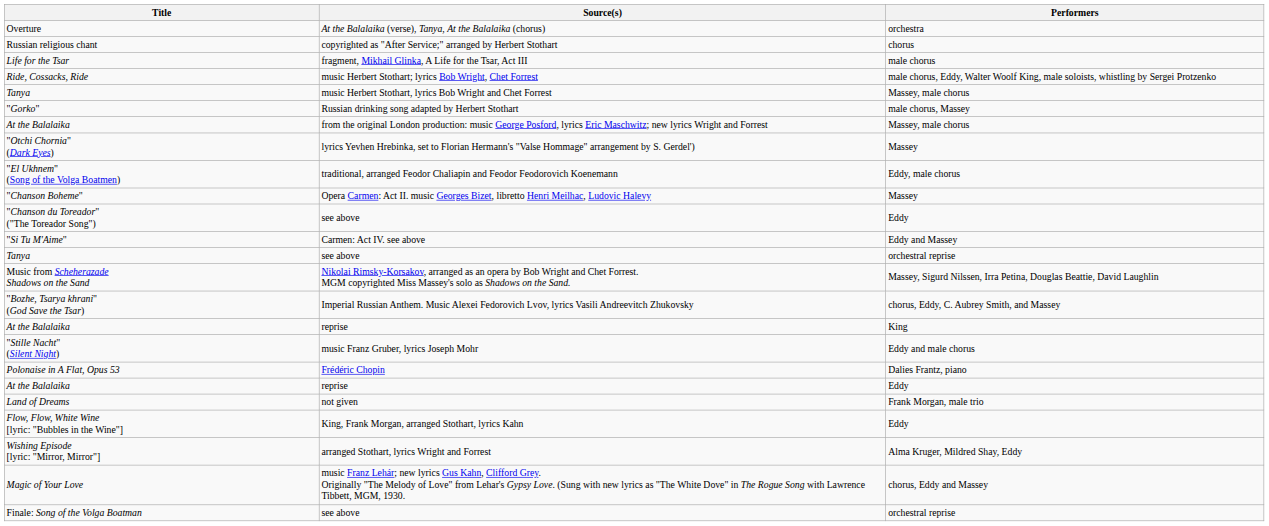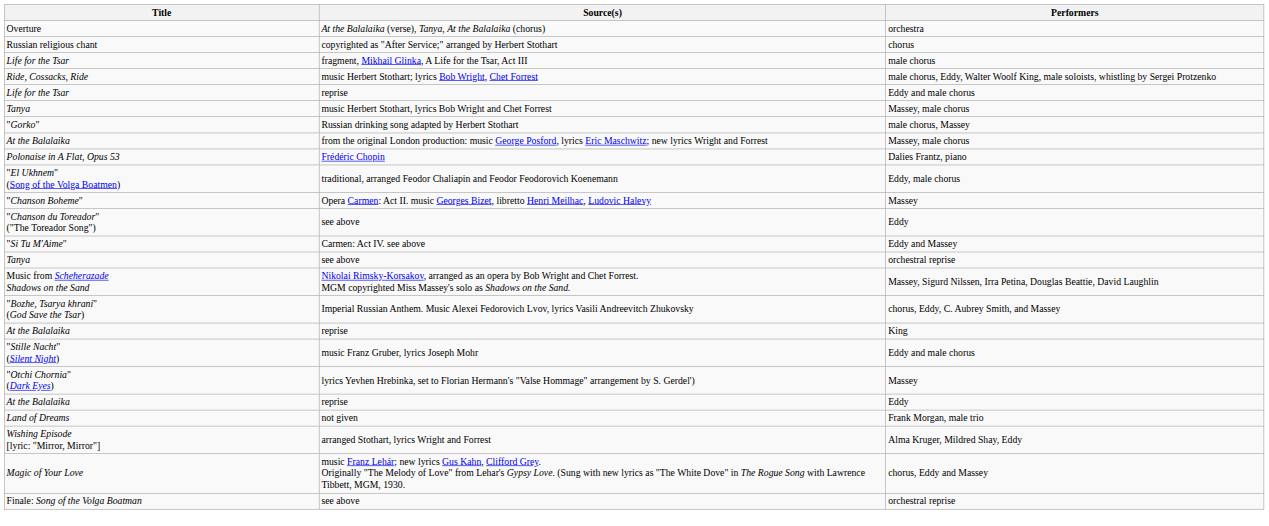+ row: (38, 92)
rows swapped: (63, 370) <-> (39, 146)
- row: (65, 424)
